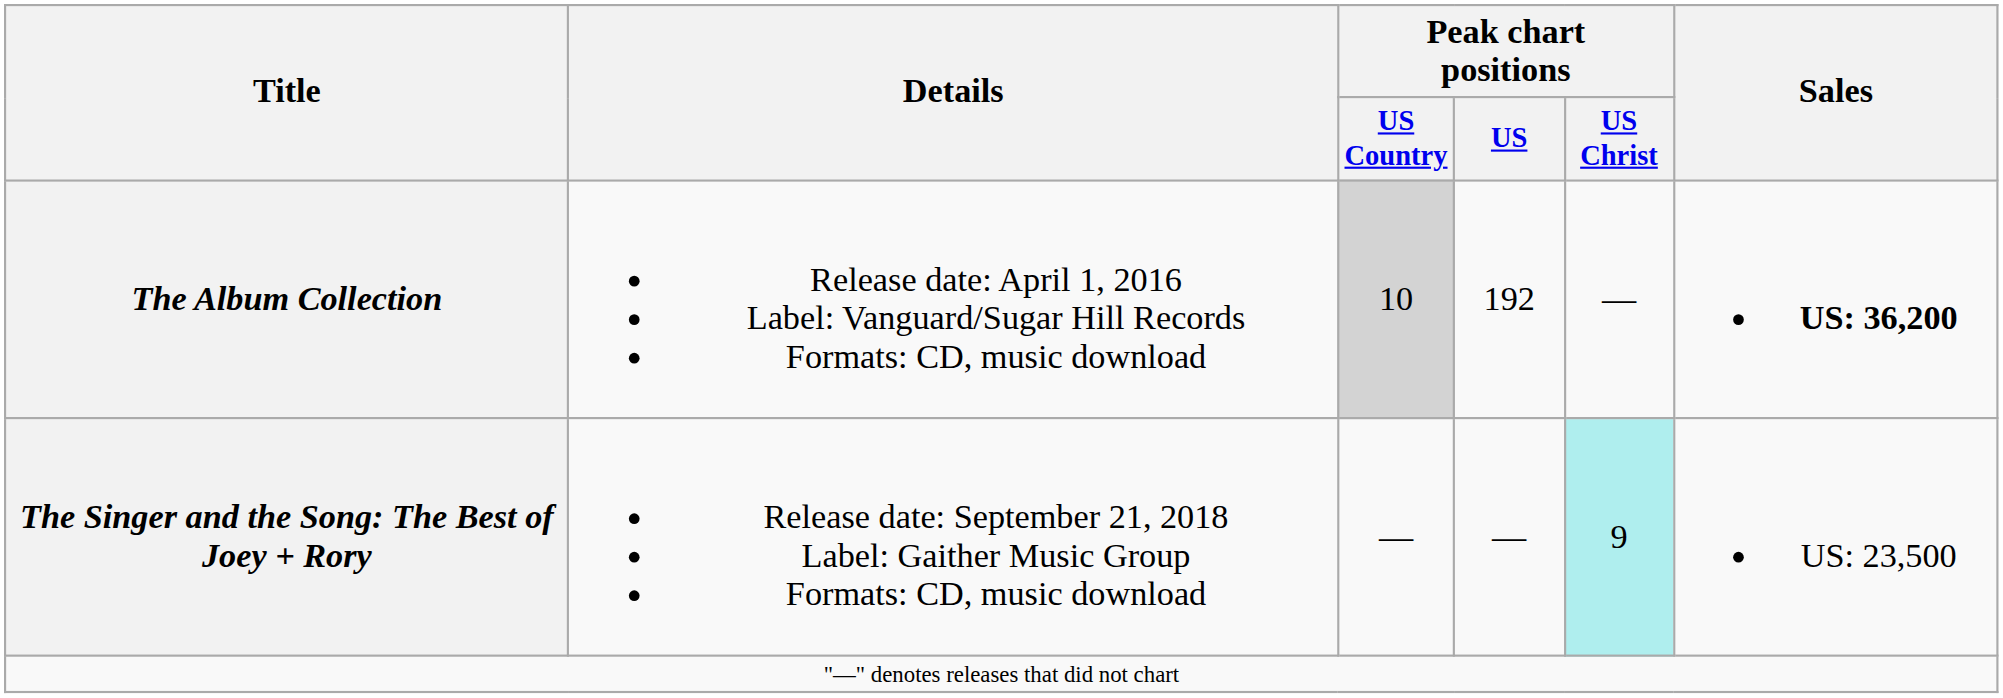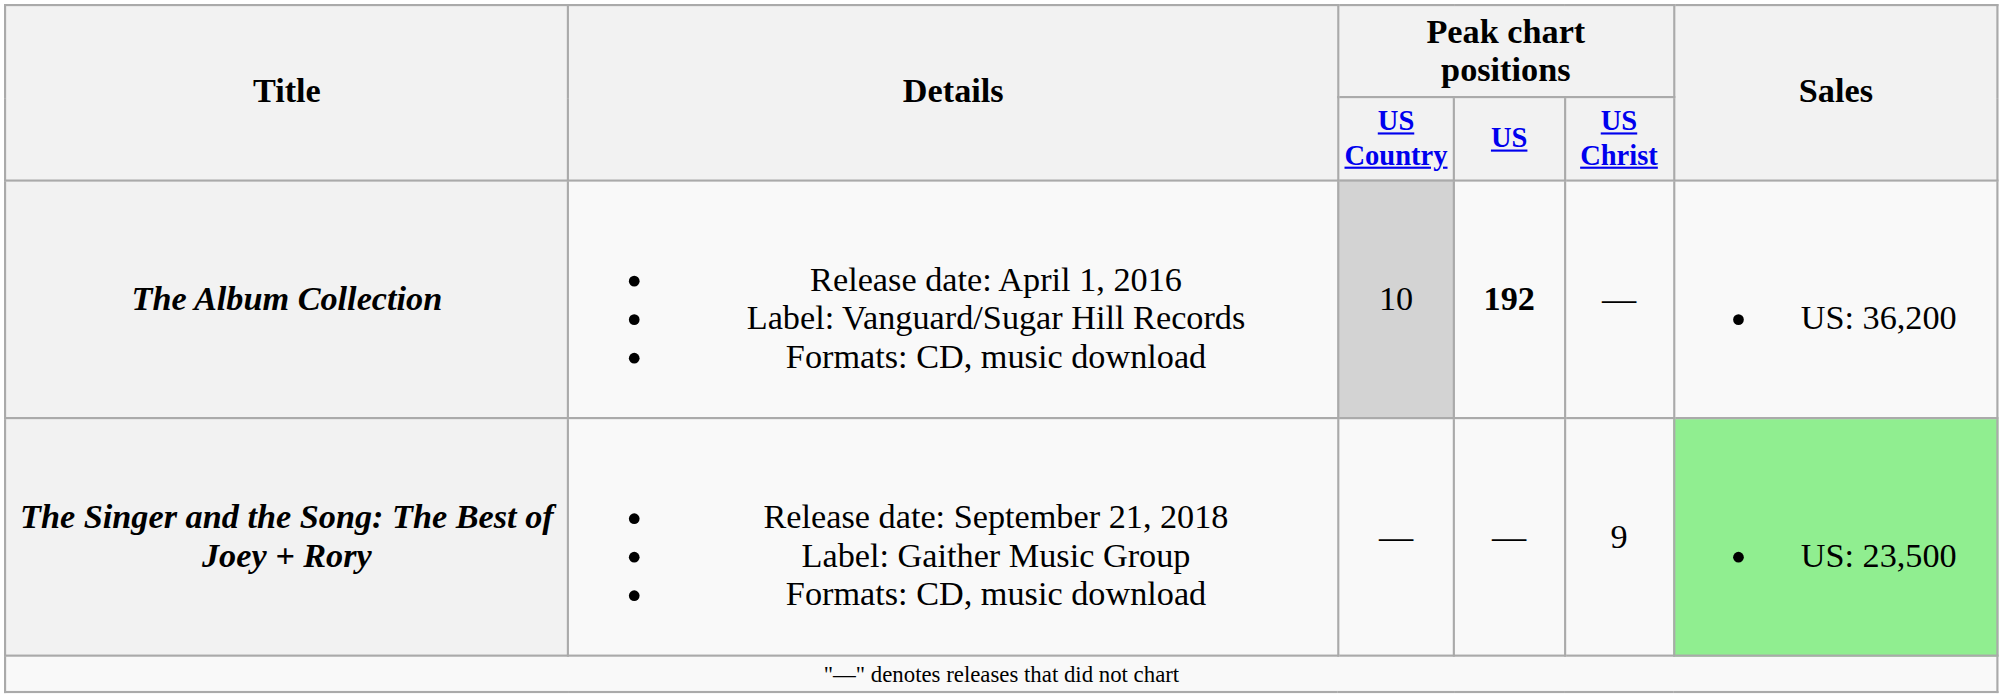(1509, 298) normal -> (1509, 298) bold
(1836, 318) bold -> (1836, 318) normal
(1619, 536) paleturquoise background -> (1619, 536) no background
(1836, 557) no background -> (1836, 557) lightgreen background
